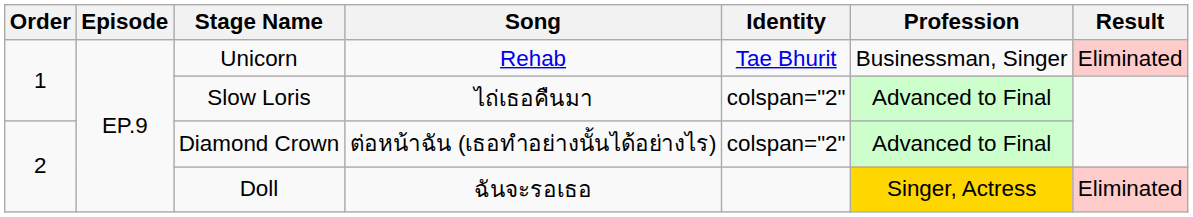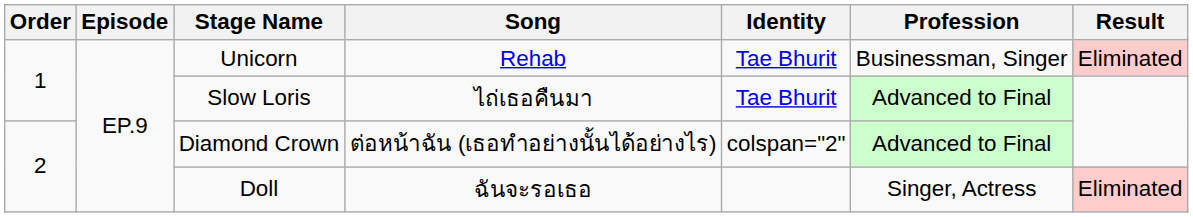(786, 98) colspan="2" -> (786, 98) Tae Bhurit
(962, 188) gold background -> (962, 188) no background
